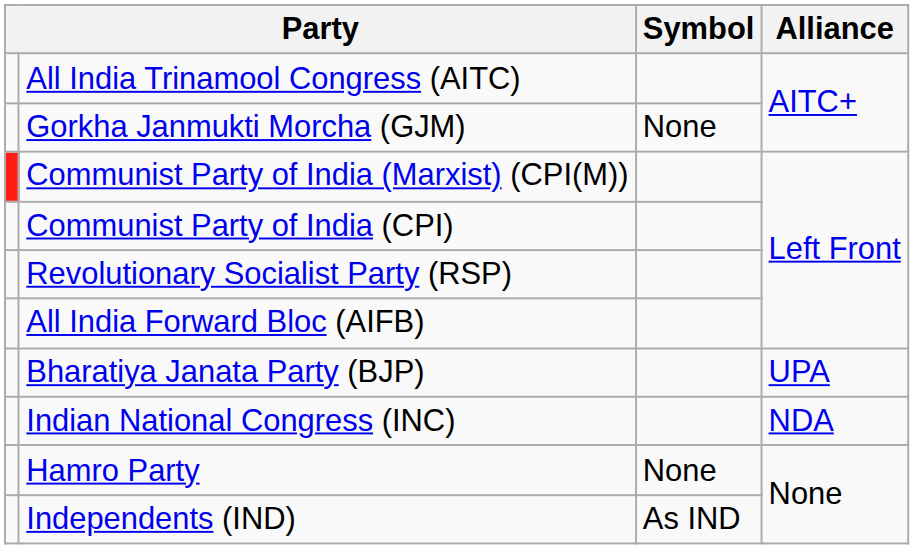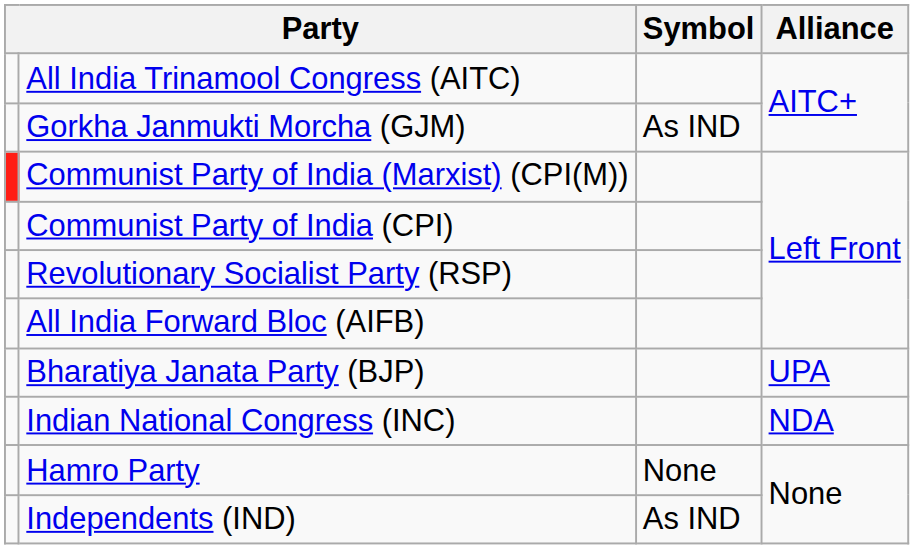(680, 126) None -> (692, 126) As IND
